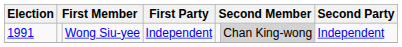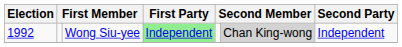(20, 33) 1991 -> (20, 33) 1992
(179, 33) no background -> (179, 33) lightgreen background
